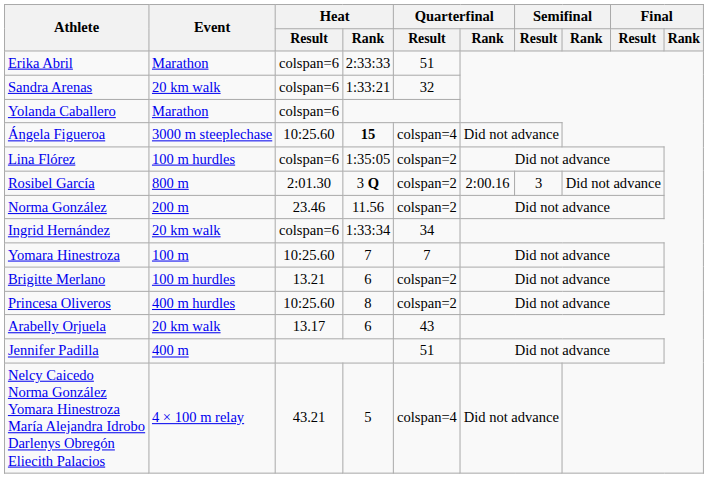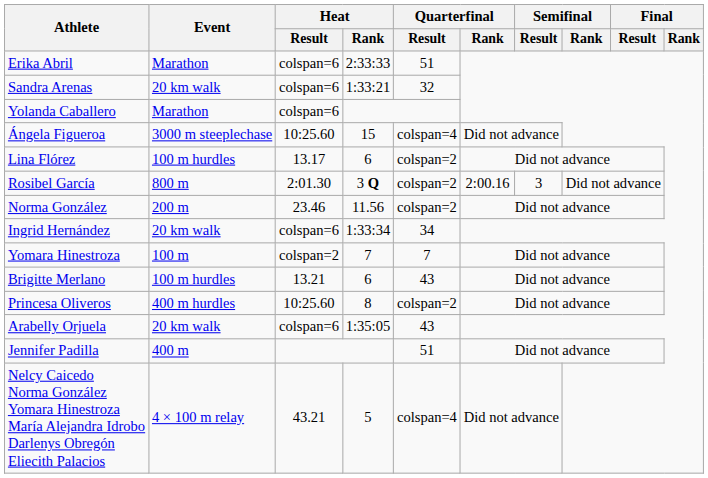(368, 135) bold -> (368, 135) normal
(309, 159) colspan=6 -> (309, 159) 13.17
(368, 159) 1:35:05 -> (368, 159) 6
(309, 255) 10:25.60 -> (309, 255) colspan=2
(427, 279) colspan=2 -> (427, 279) 43
(309, 327) 13.17 -> (309, 327) colspan=6
(368, 327) 6 -> (368, 327) 1:35:05
